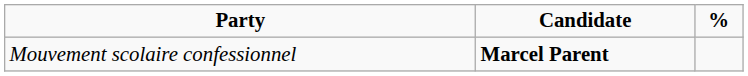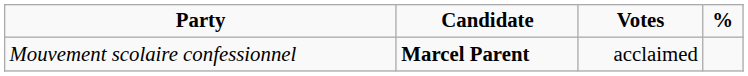+ column: (641, 20)
